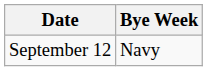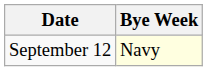(140, 50) no background -> (140, 50) lightyellow background
